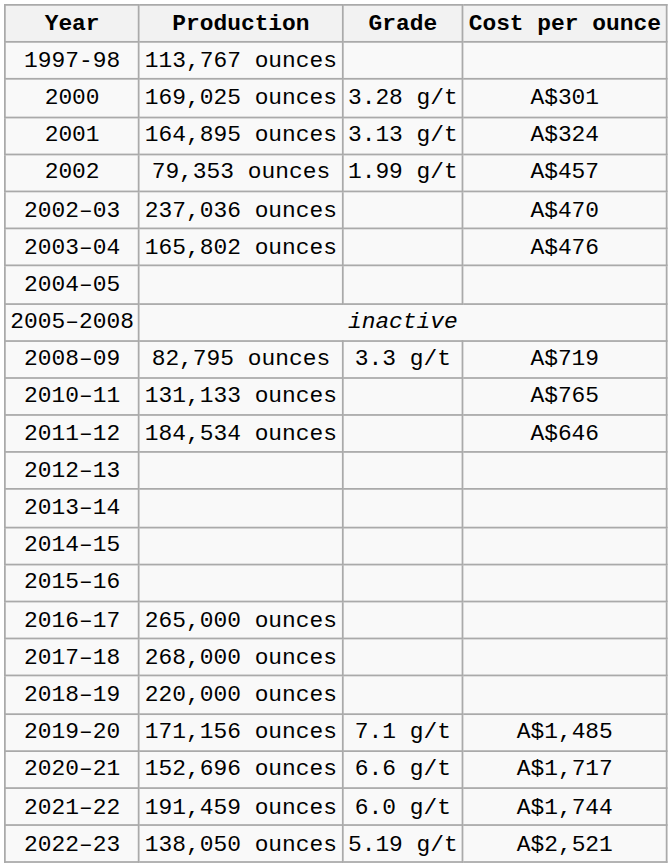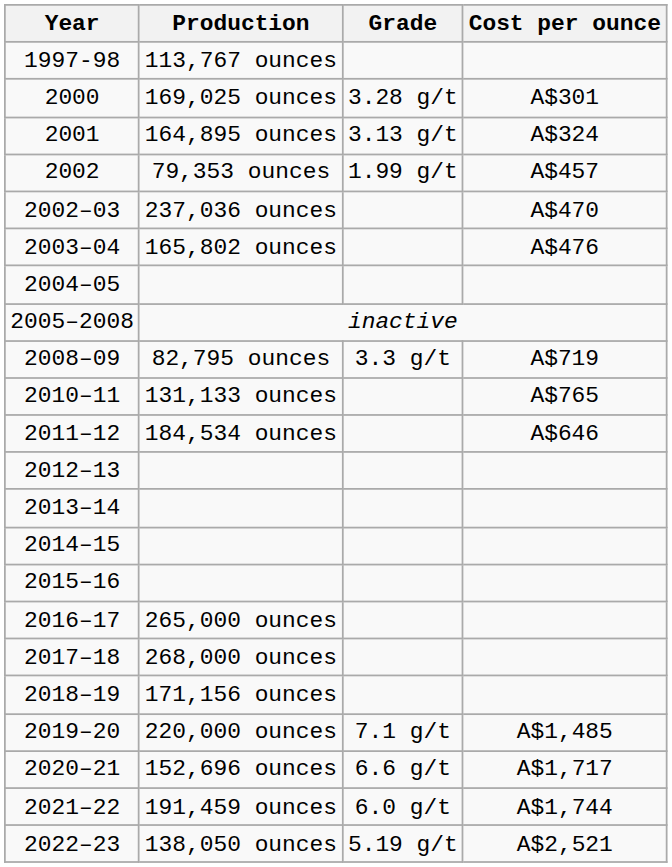(241, 695) 220,000 ounces -> (241, 695) 171,156 ounces
(241, 732) 171,156 ounces -> (241, 732) 220,000 ounces
